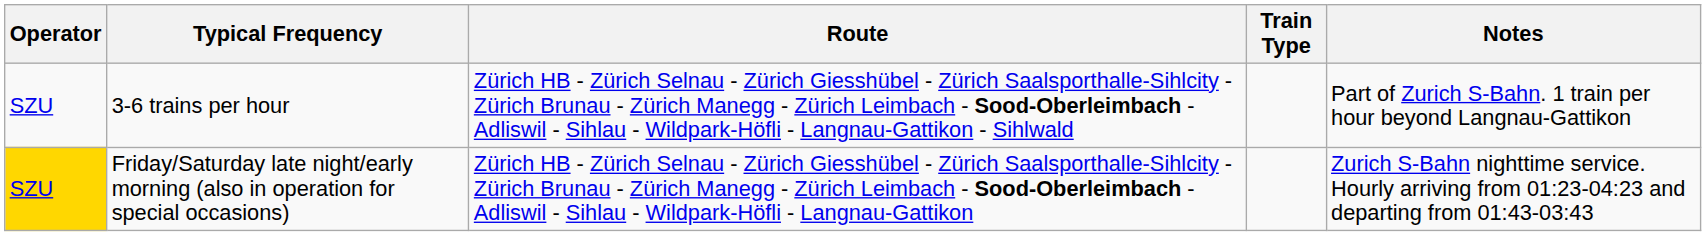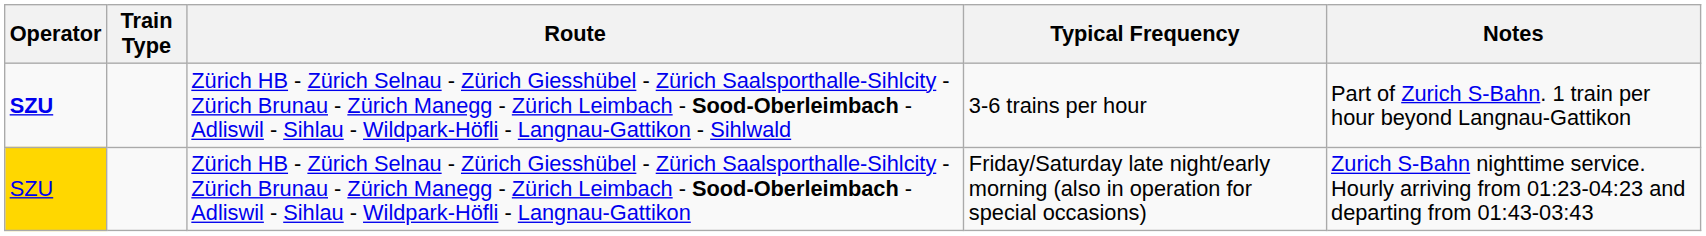columns swapped: (1286, 33) <-> (288, 33)
(31, 105) normal -> (31, 105) bold
